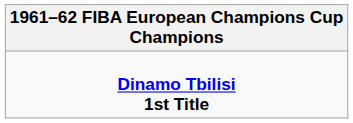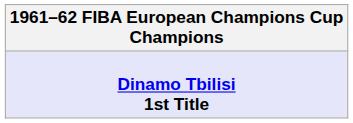(177, 94) no background -> (177, 94) lavender background
